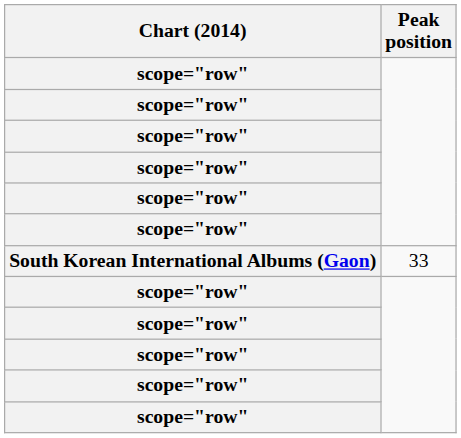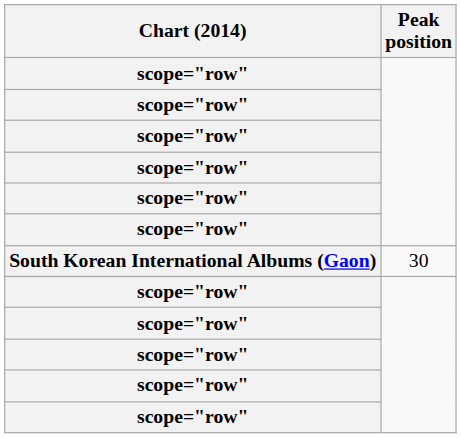(419, 260) 33 -> (419, 260) 30
